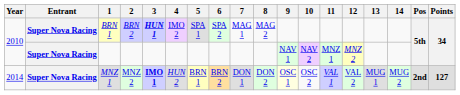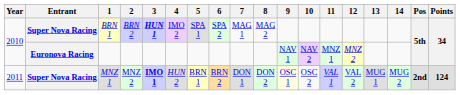(62, 53) Super Nova Racing -> (62, 53) Euronova Racing
(15, 77) 2014 -> (15, 77) 2011
(442, 77) 127 -> (442, 77) 124
